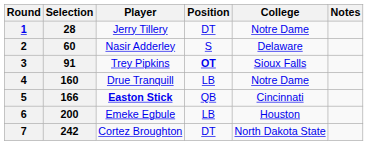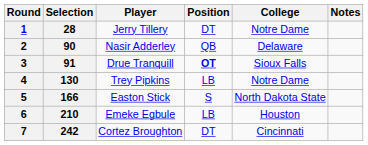(70, 47) 60 -> (70, 47) 90
(208, 47) S -> (208, 47) QB
(140, 64) Trey Pipkins -> (140, 64) Drue Tranquill
(70, 81) 160 -> (70, 81) 130
(140, 81) Drue Tranquill -> (140, 81) Trey Pipkins
(140, 98) bold -> (140, 98) normal
(208, 98) QB -> (208, 98) S
(280, 98) Cincinnati -> (280, 98) North Dakota State
(70, 115) 200 -> (70, 115) 210
(280, 132) North Dakota State -> (280, 132) Cincinnati
